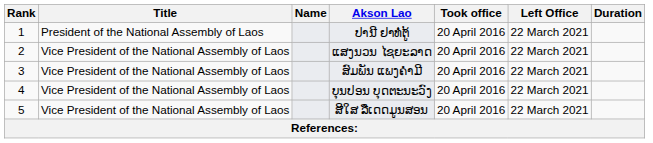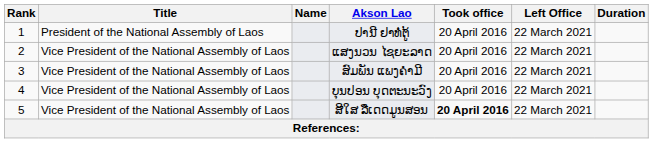(471, 109) normal -> (473, 109) bold
